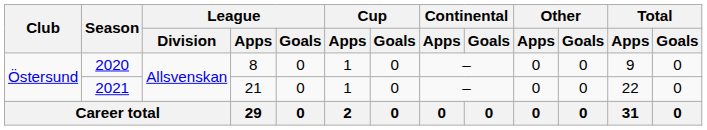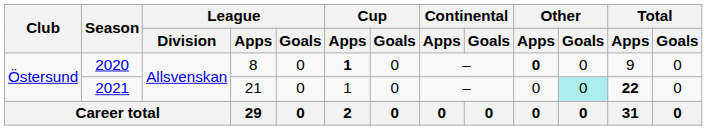(348, 64) normal -> (348, 64) bold
(536, 64) normal -> (536, 64) bold
(583, 88) no background -> (583, 88) paleturquoise background
(630, 88) normal -> (630, 88) bold
